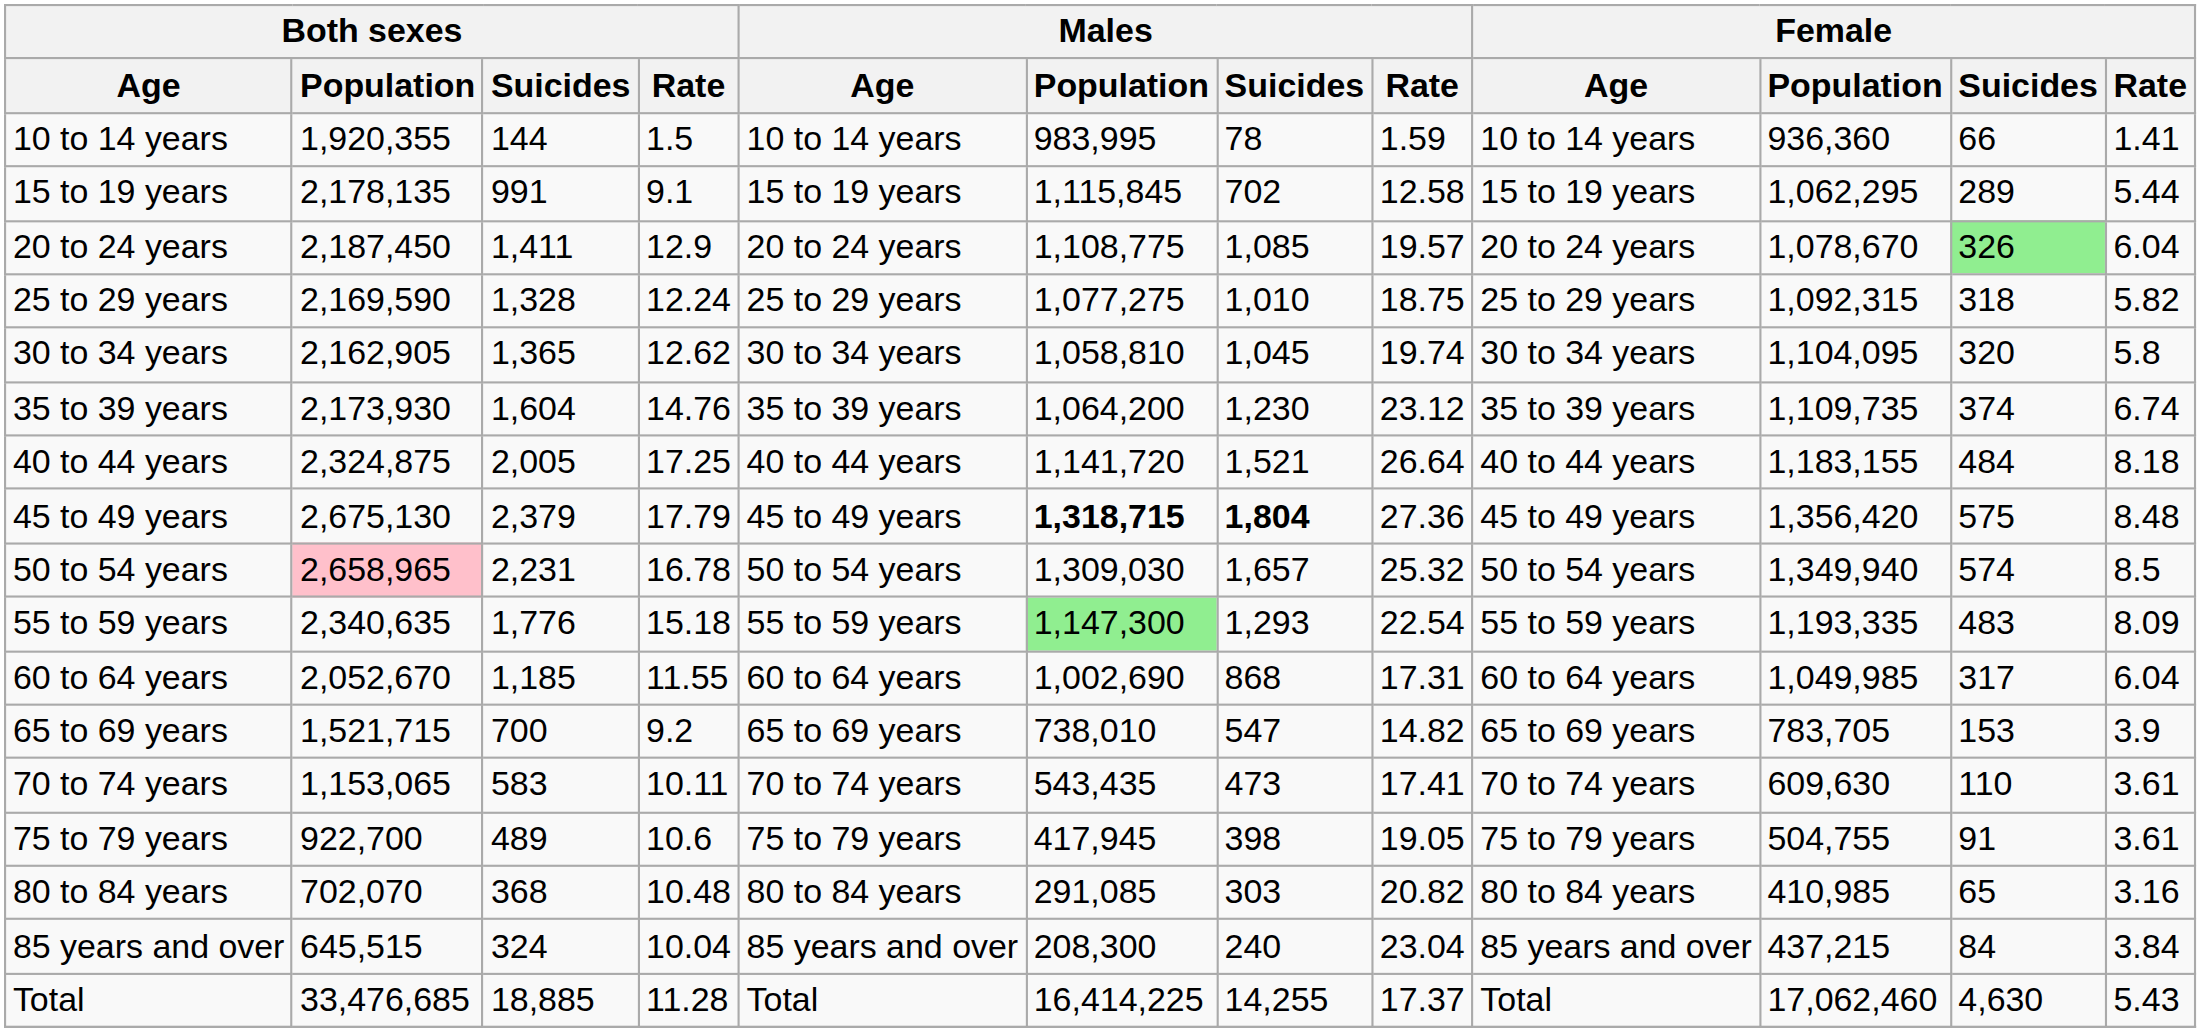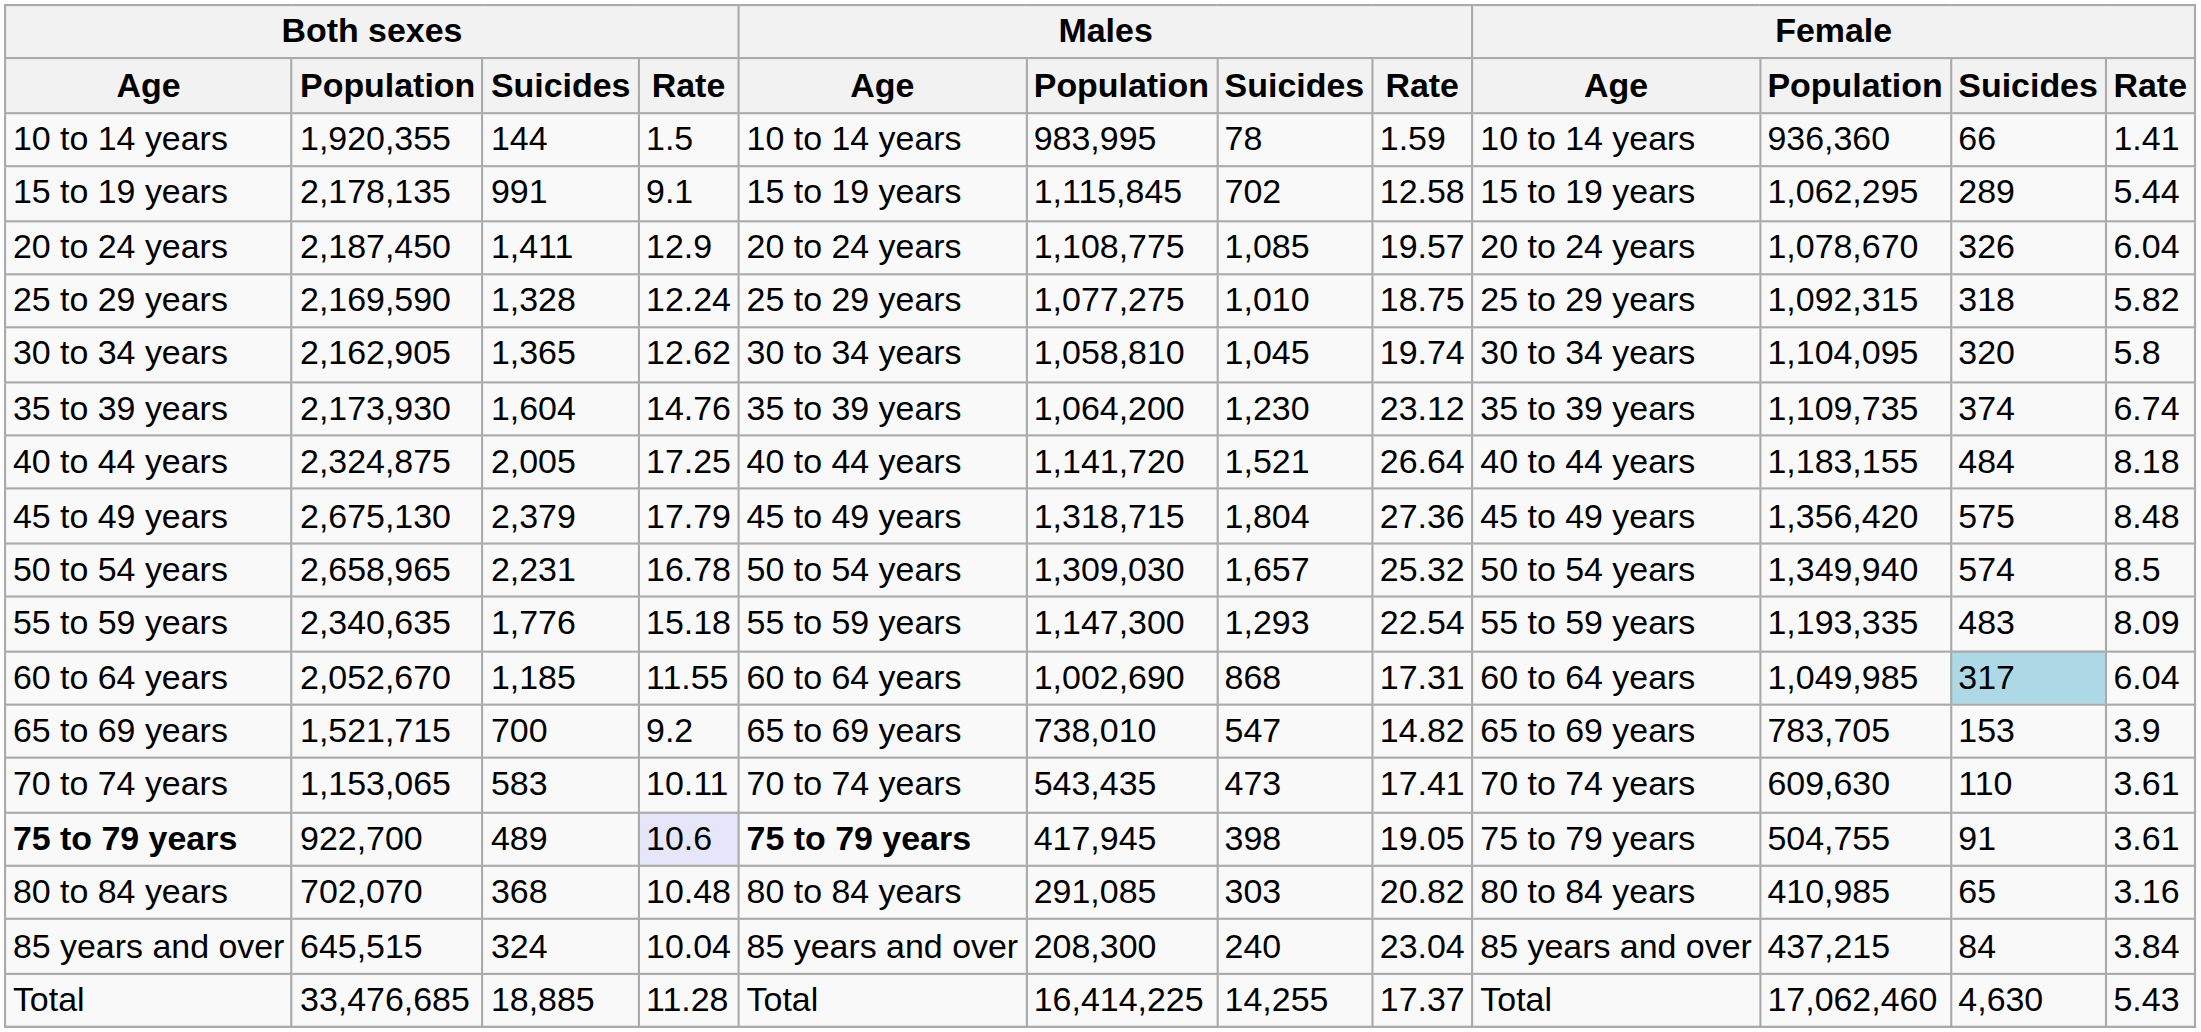(1987, 246) lightgreen background -> (1987, 246) no background
(1109, 515) bold -> (1109, 515) normal
(1267, 515) bold -> (1267, 515) normal
(375, 569) pink background -> (375, 569) no background
(1109, 623) lightgreen background -> (1109, 623) no background
(1987, 676) no background -> (1987, 676) lightblue background
(120, 838) normal -> (125, 838) bold
(679, 838) no background -> (679, 838) lavender background
(854, 838) normal -> (859, 838) bold
